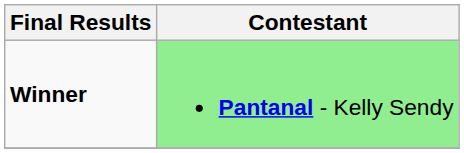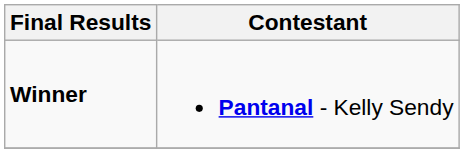(308, 107) lightgreen background -> (308, 107) no background
